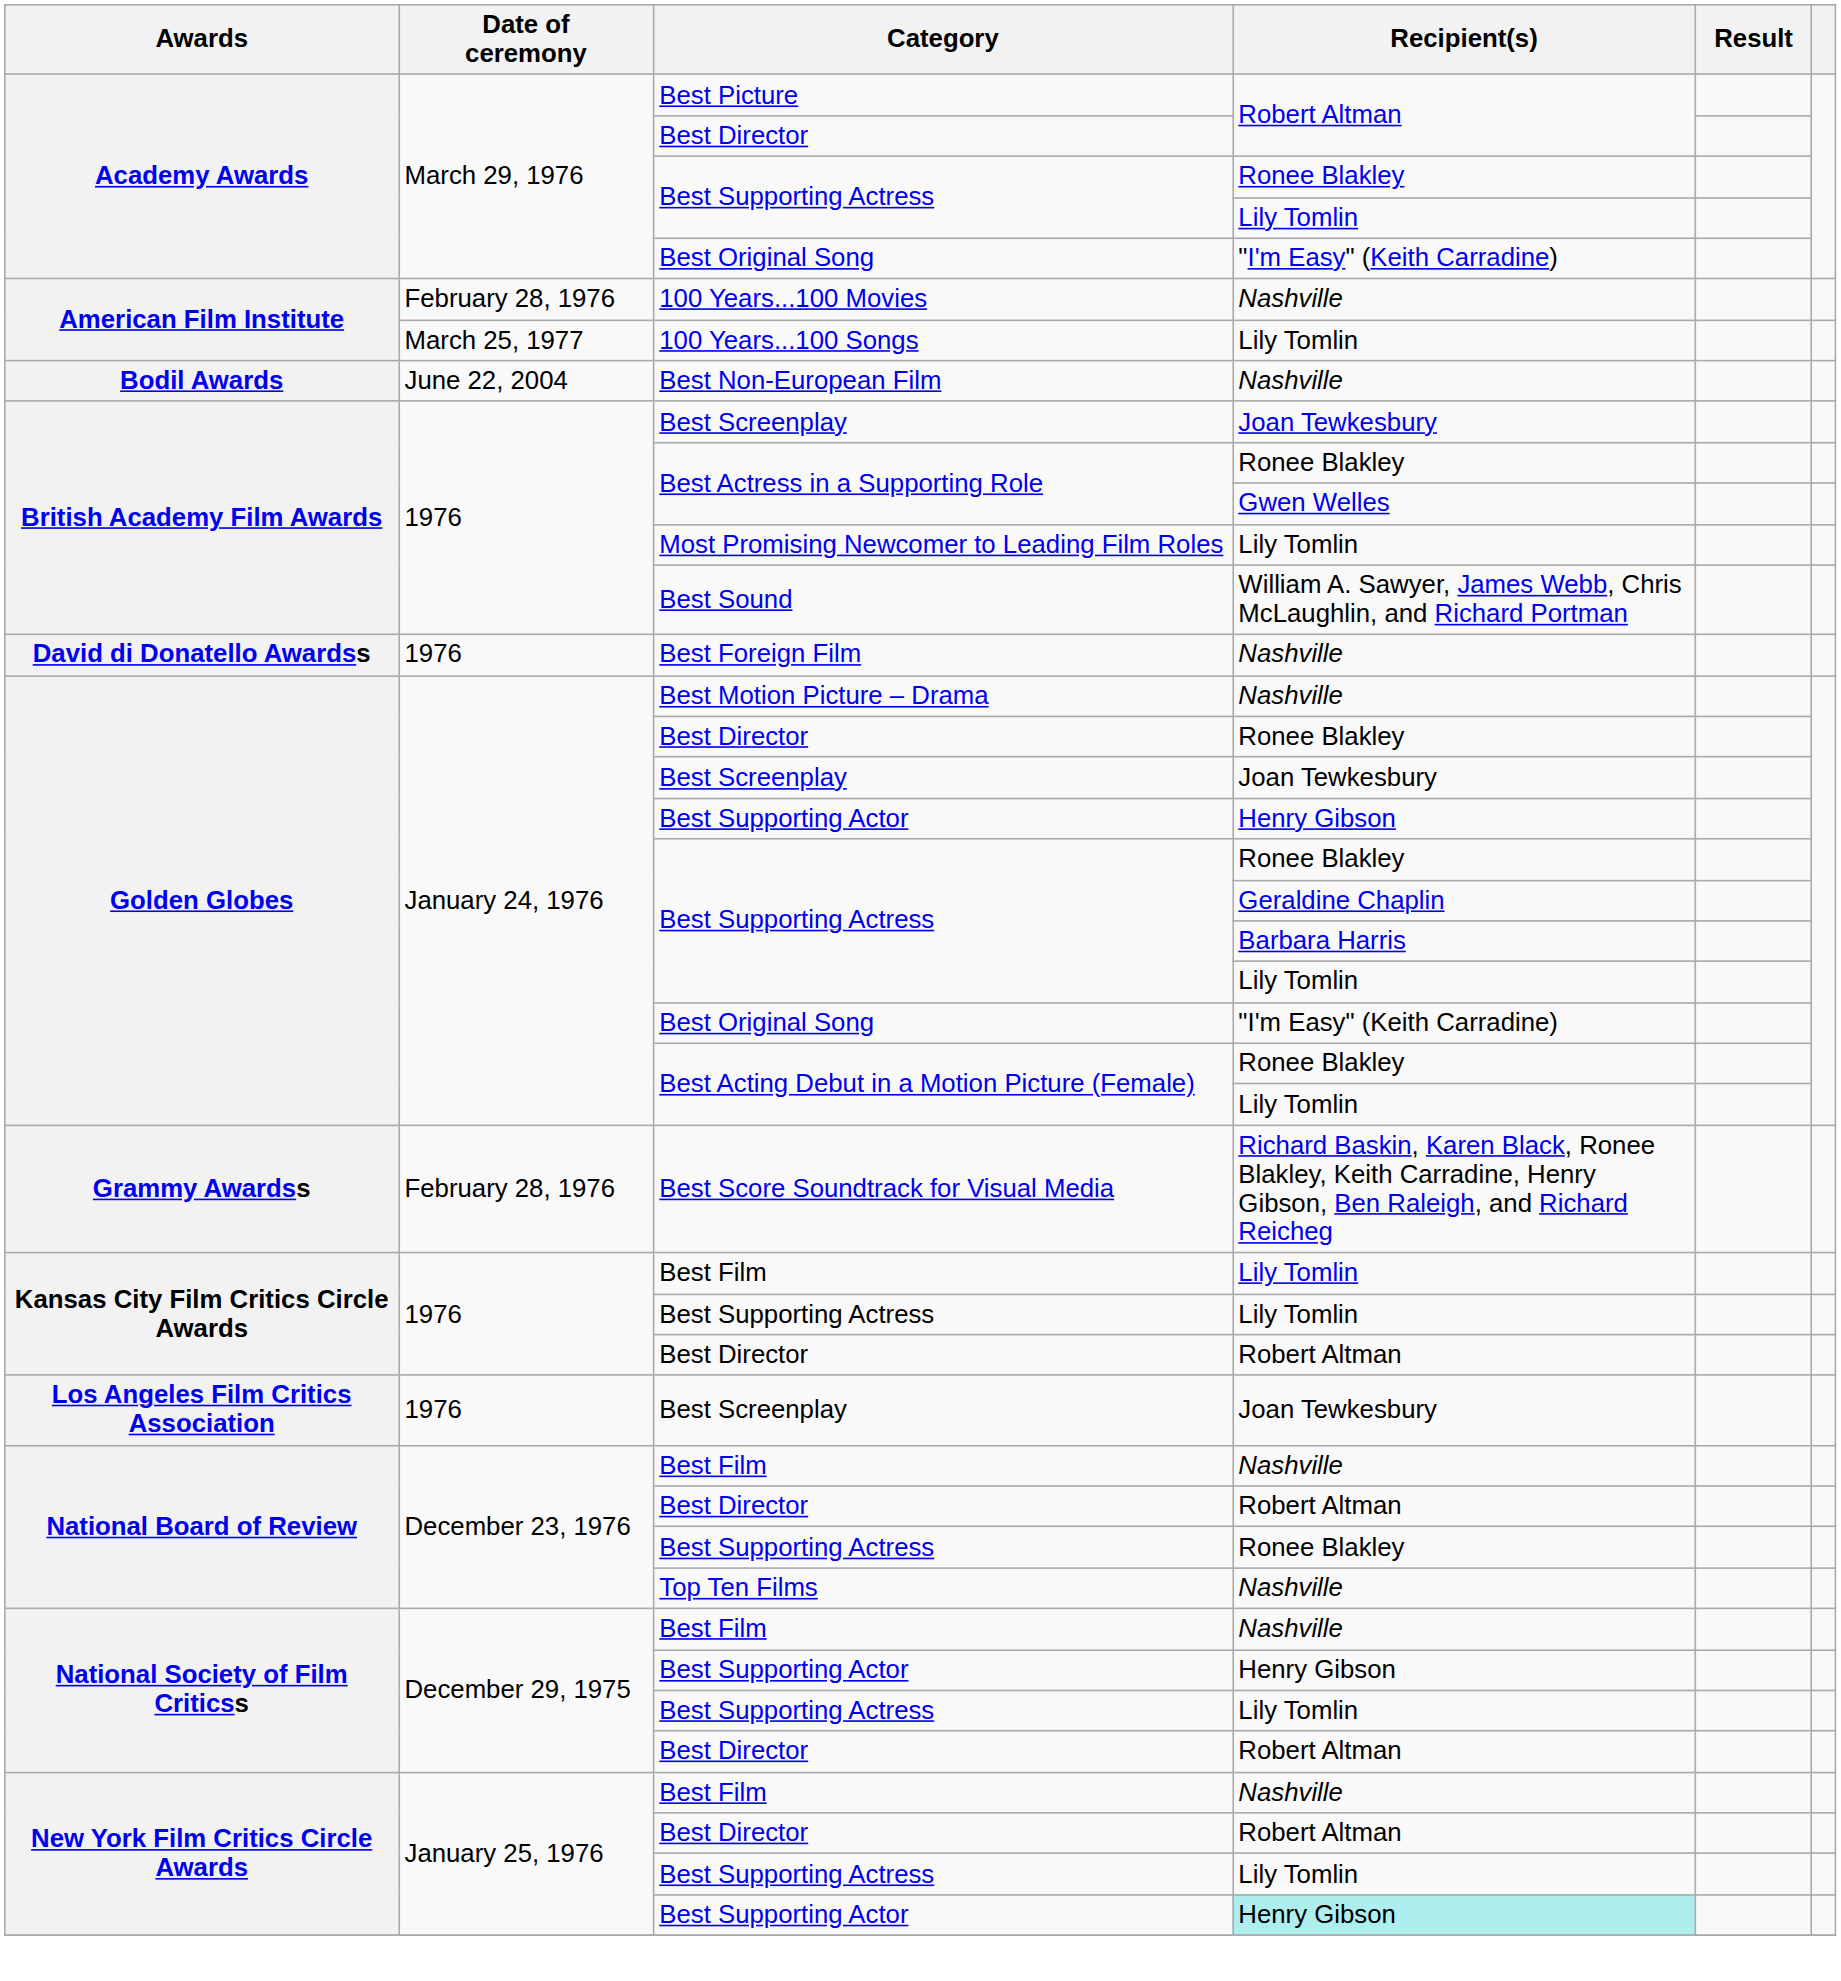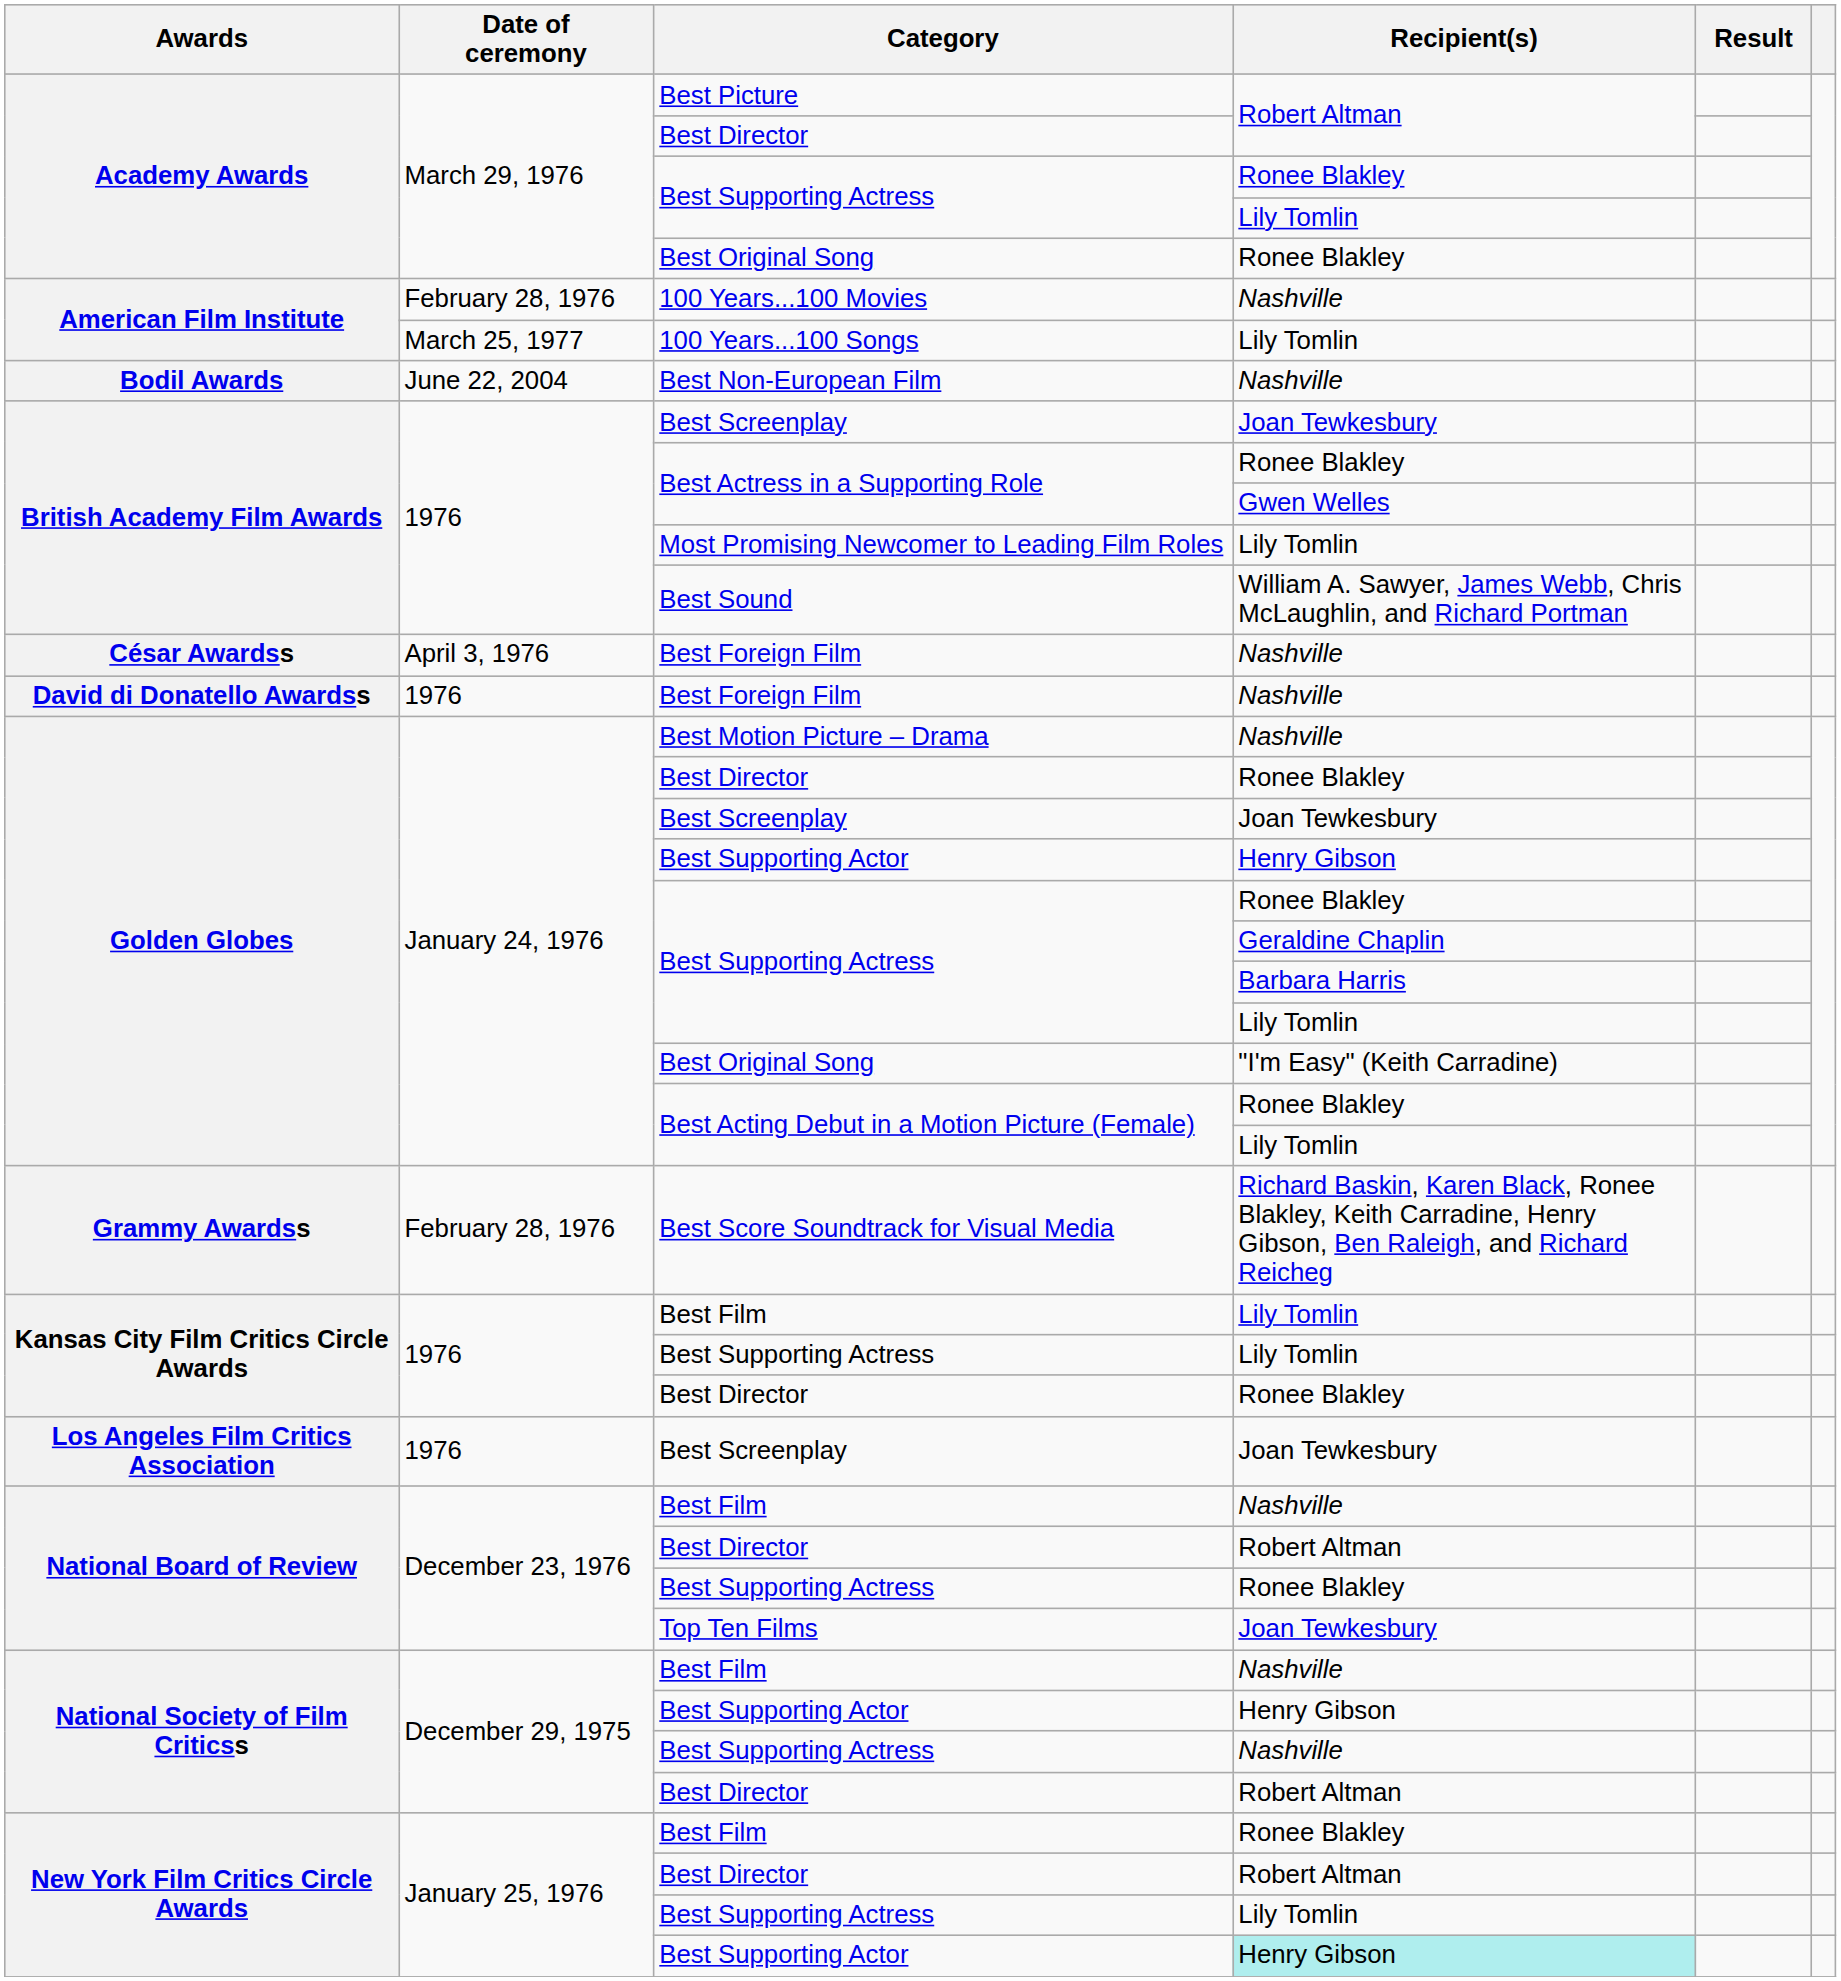(1398, 258) "I'm Easy" (Keith Carradine) -> (1321, 258) Ronee Blakley
+ row: (202, 654)
(1320, 1354) Robert Altman -> (1321, 1395) Ronee Blakley
(1291, 1587) Nashville -> (1338, 1628) Joan Tewkesbury
(1298, 1710) Lily Tomlin -> (1291, 1751) Nashville
(1291, 1792) Nashville -> (1321, 1832) Ronee Blakley
